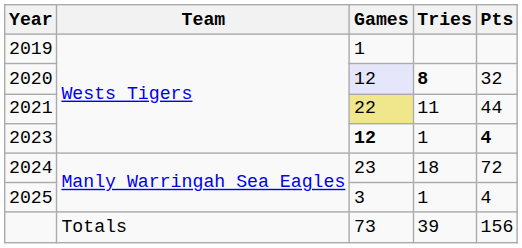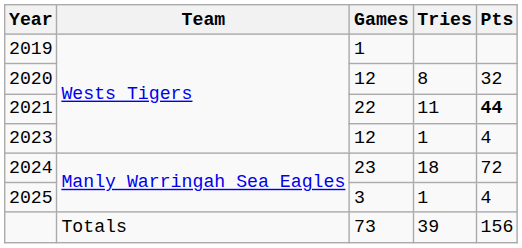(365, 79) lavender background -> (365, 79) no background
(423, 79) bold -> (423, 79) normal
(365, 109) khaki background -> (365, 109) no background
(492, 109) normal -> (492, 109) bold
(365, 138) bold -> (365, 138) normal
(486, 138) bold -> (486, 138) normal
